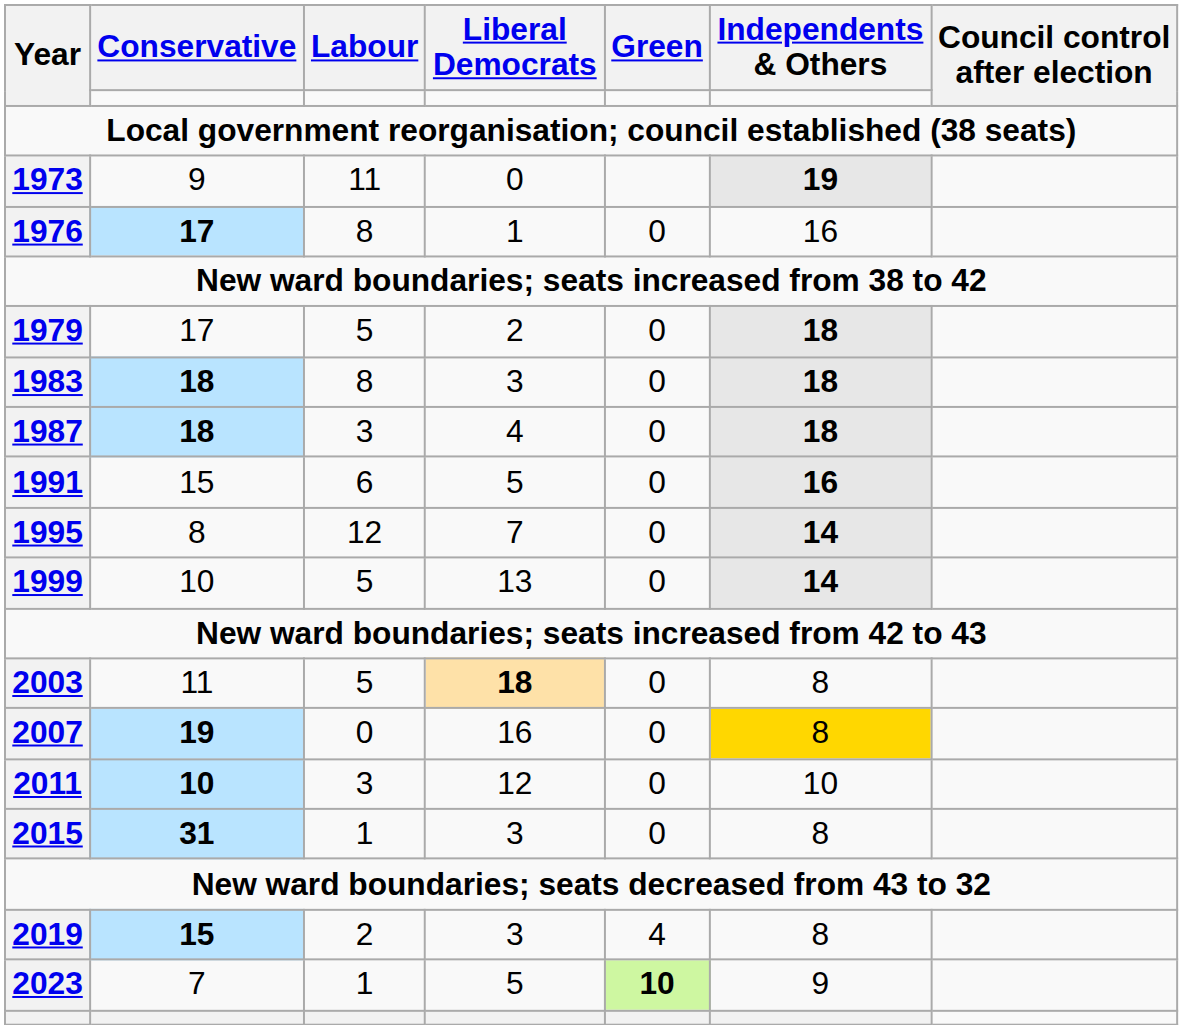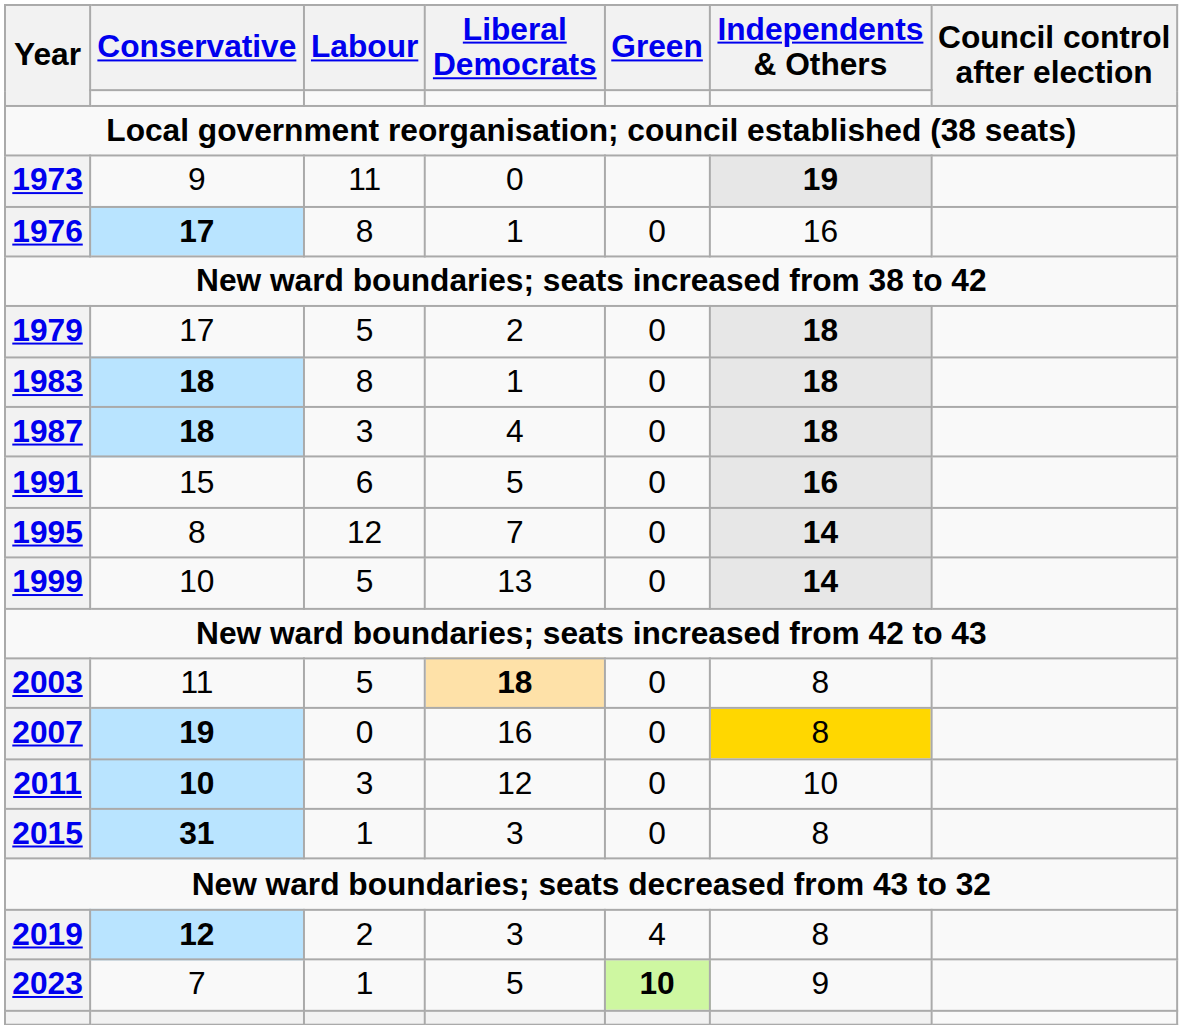(515, 381) 3 -> (515, 381) 1
(197, 933) 15 -> (197, 933) 12
